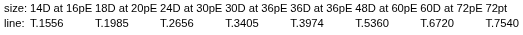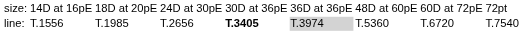(242, 23) normal -> (242, 23) bold
(307, 23) no background -> (307, 23) lightgrey background
